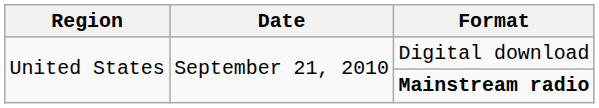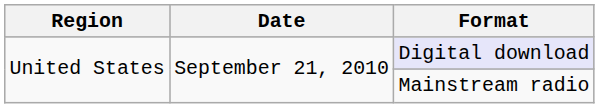(494, 53) no background -> (494, 53) lavender background
(494, 86) bold -> (494, 86) normal
